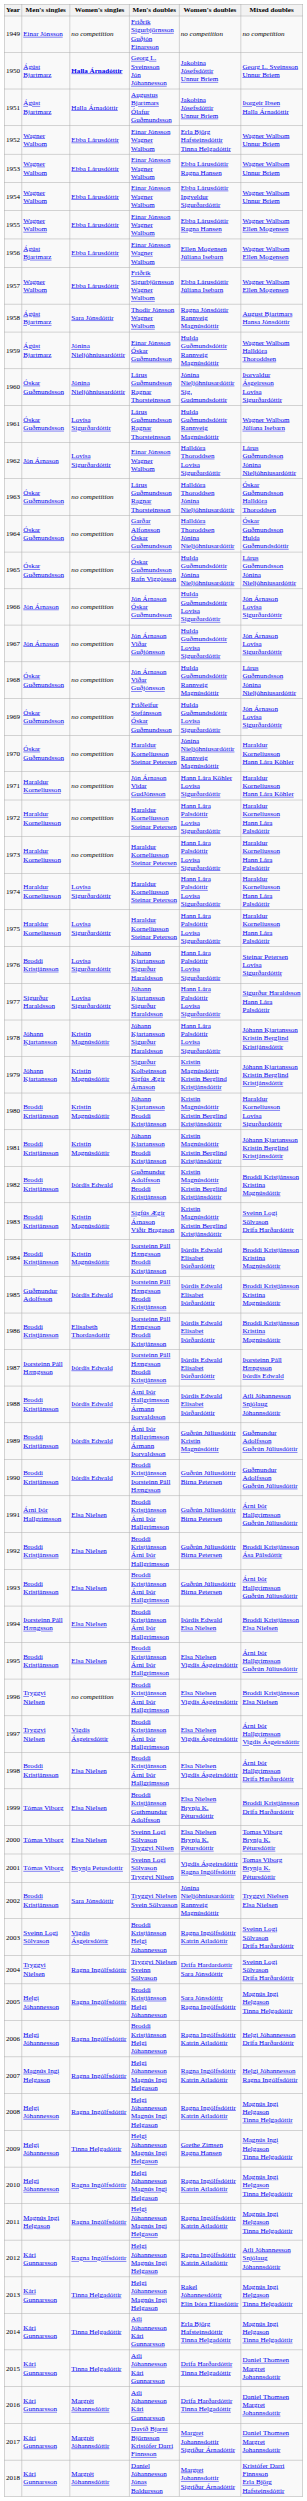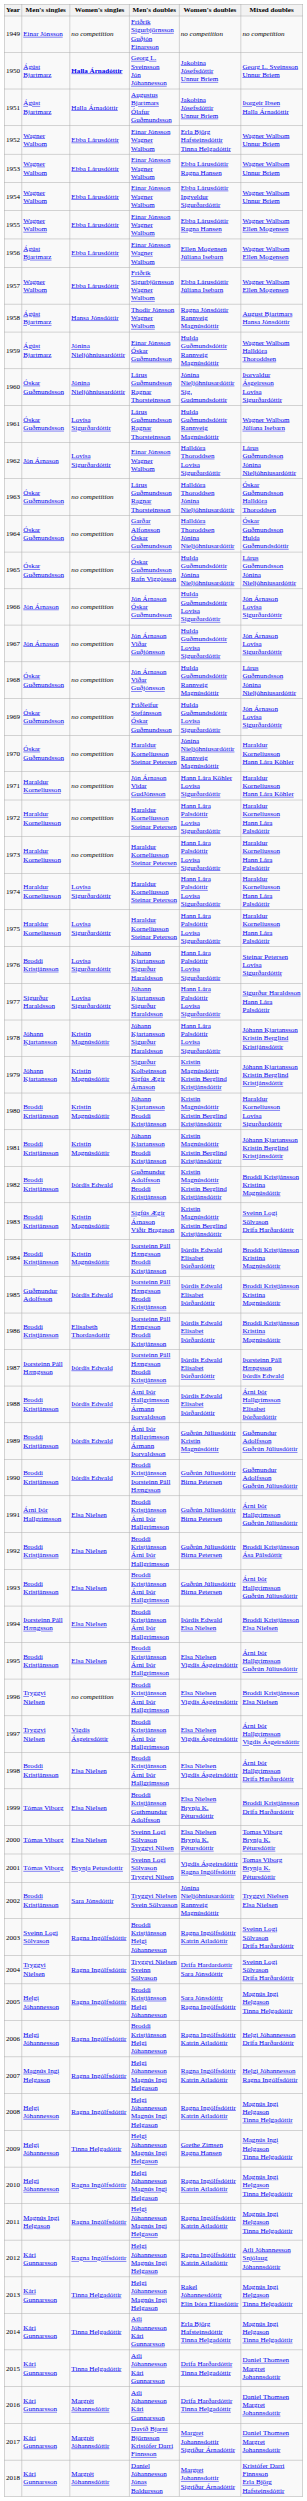(92, 318) Sara Jónsdóttir -> (95, 318) Hansa Jónsdóttir
(267, 1405) Atli Jóhannesson Snjólaug Jóhannsdóttir -> (261, 1405) Árni Þór Hallgrímsson Elísabet Þórðardóttir
(90, 1937) Vigdís Ásgeirsdóttir -> (99, 1937) Ragna Ingólfsdóttir
